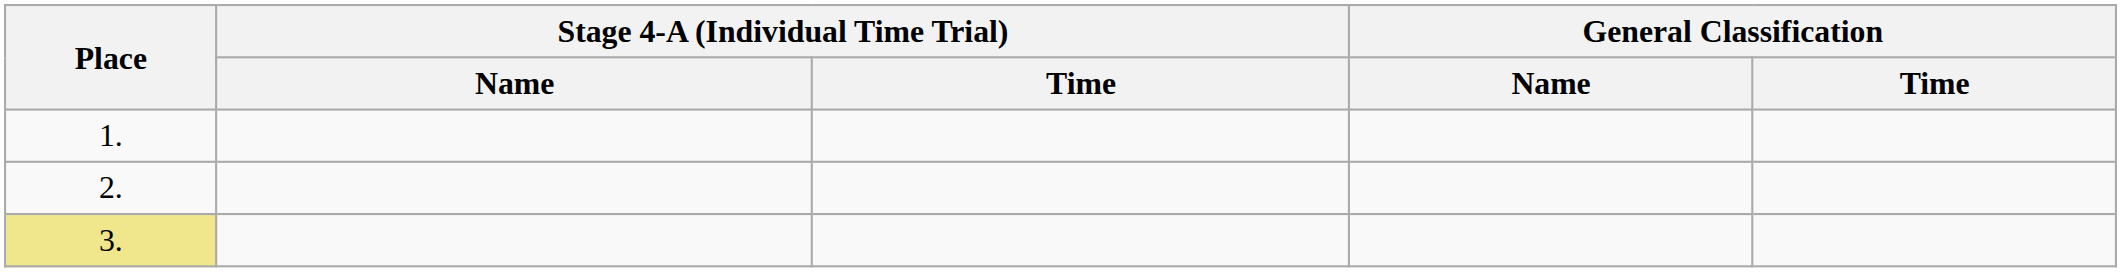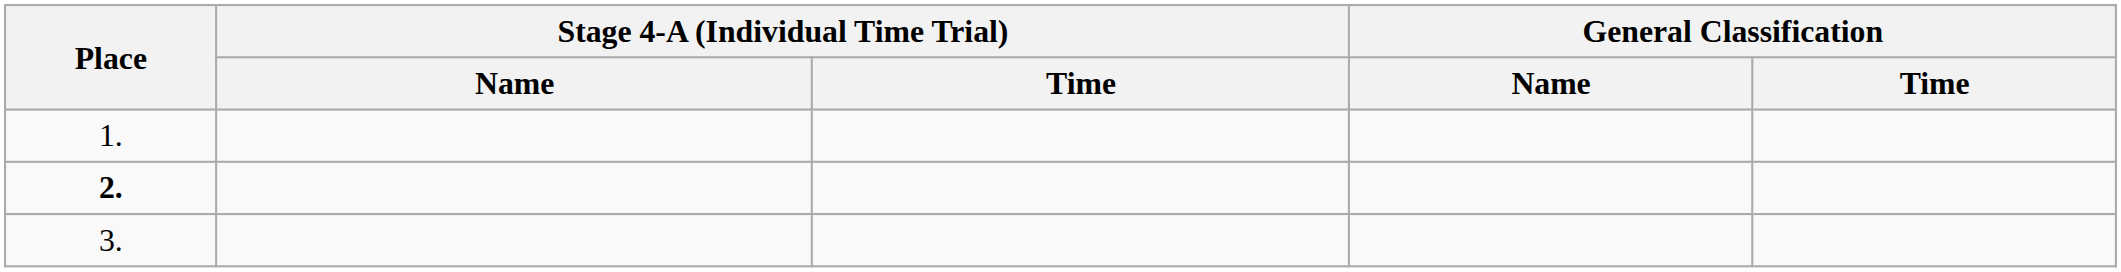(111, 188) normal -> (111, 188) bold
(111, 240) khaki background -> (111, 240) no background
